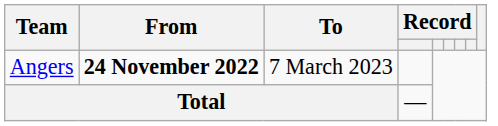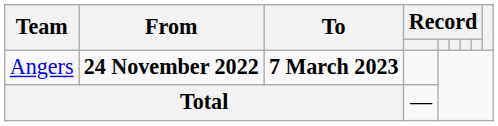(331, 67) normal -> (334, 67) bold
